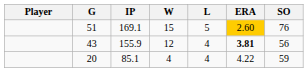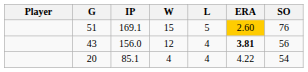(130, 43) 155.9 -> (130, 43) 156.0
(284, 59) 59 -> (284, 59) 54
